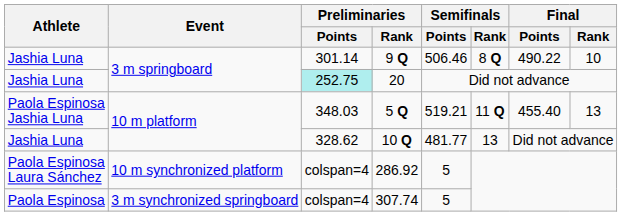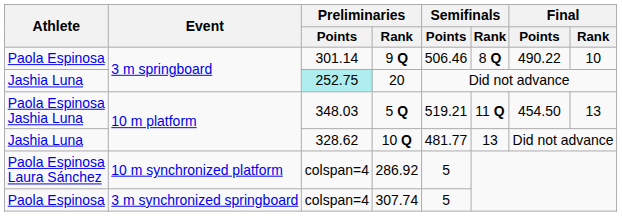(45, 59) Jashia Luna -> (56, 59) Paola Espinosa
(539, 111) 455.40 -> (539, 111) 454.50
